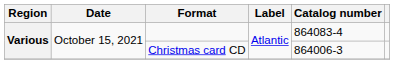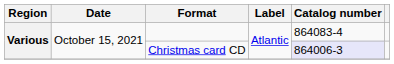(318, 50) no background -> (318, 50) lavender background
